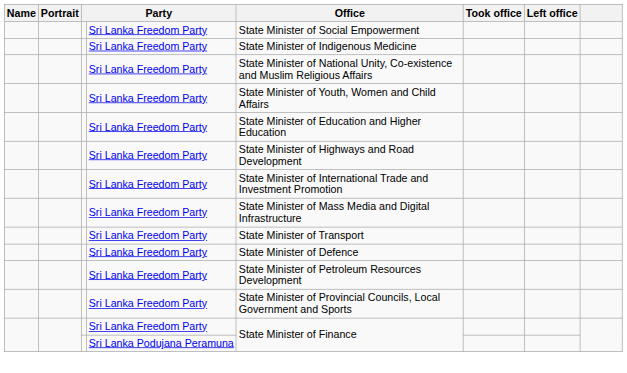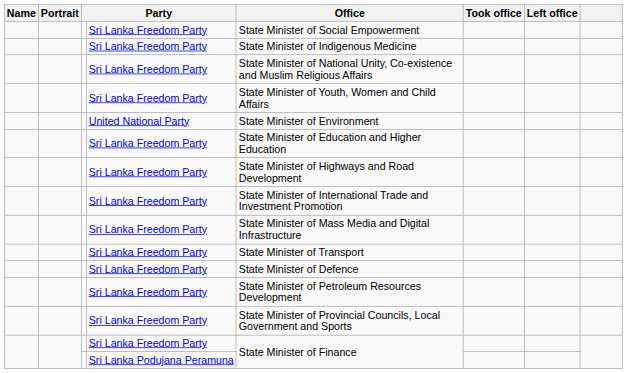+ row: (21, 121)
